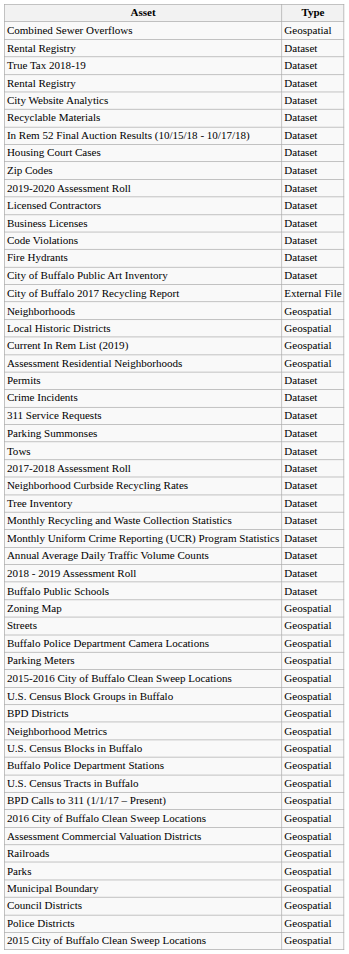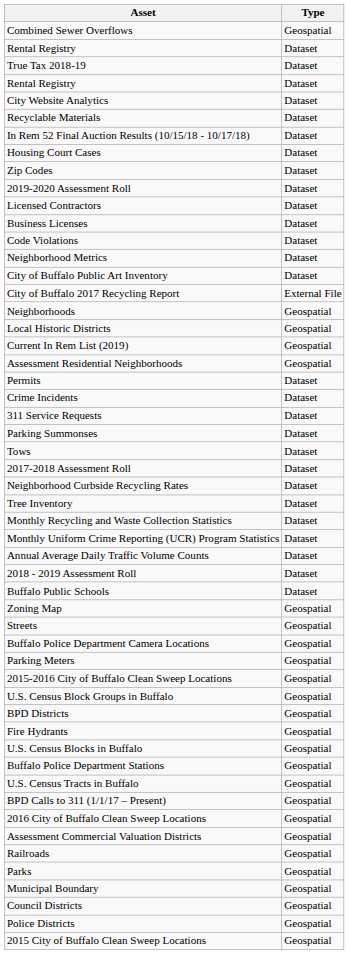(37, 258) Fire Hydrants -> (57, 258) Neighborhood Metrics
(57, 731) Neighborhood Metrics -> (37, 731) Fire Hydrants
